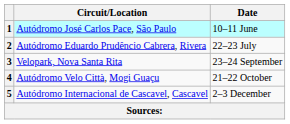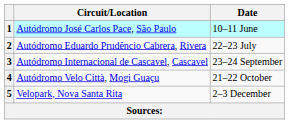(69, 61) Velopark, Nova Santa Rita -> (112, 61) Autódromo Internacional de Cascavel, Cascavel
(112, 94) Autódromo Internacional de Cascavel, Cascavel -> (69, 94) Velopark, Nova Santa Rita
